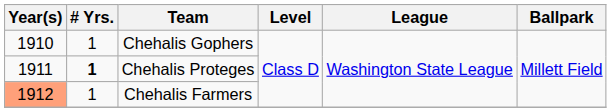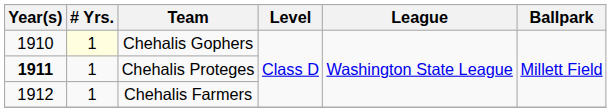(92, 43) no background -> (92, 43) lightyellow background
(35, 69) normal -> (35, 69) bold
(92, 69) bold -> (92, 69) normal
(35, 95) lightsalmon background -> (35, 95) no background
